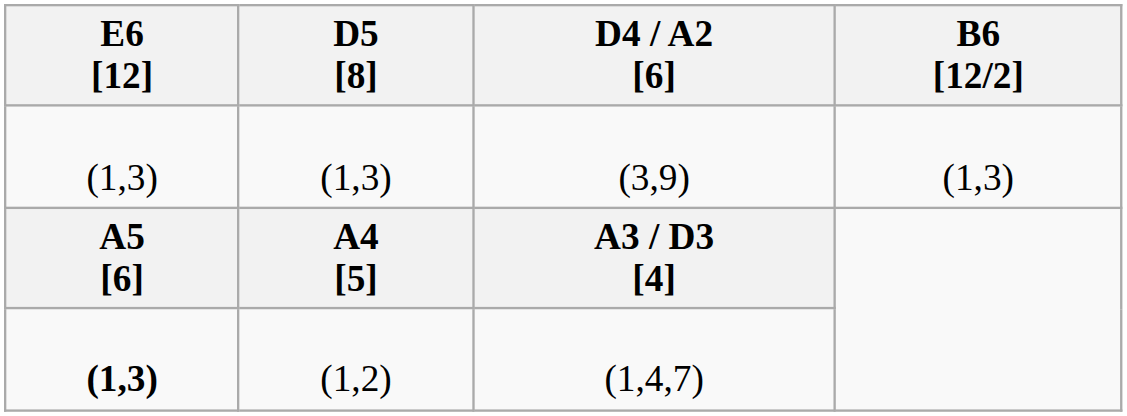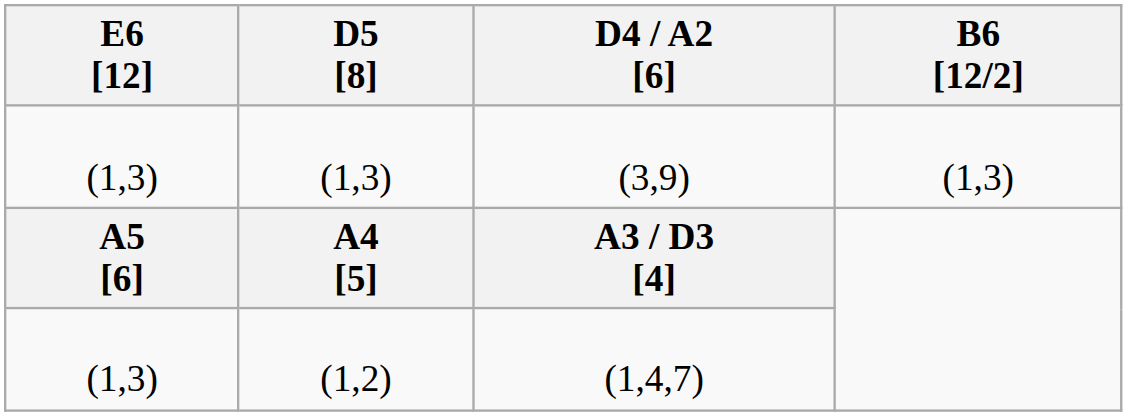(122, 379) bold -> (122, 379) normal
